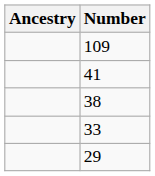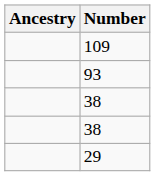(92, 74) 41 -> (92, 74) 93
(92, 129) 33 -> (92, 129) 38
